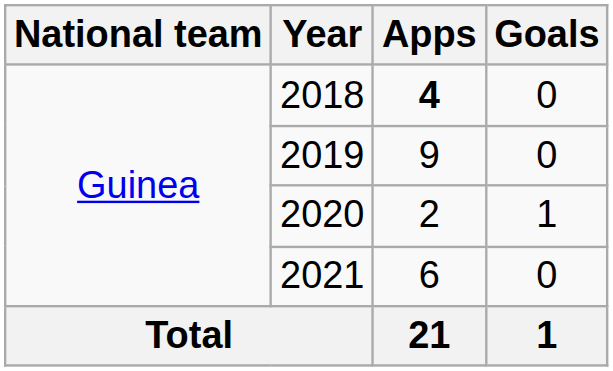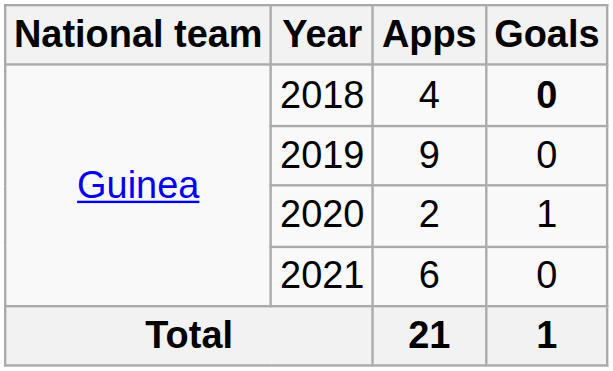(429, 94) bold -> (429, 94) normal
(547, 94) normal -> (547, 94) bold
